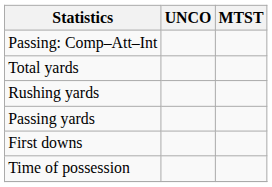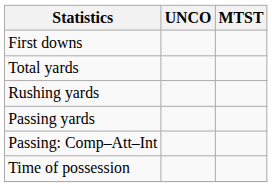rows swapped: (45, 143) <-> (83, 43)
